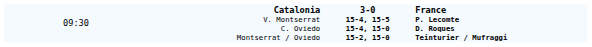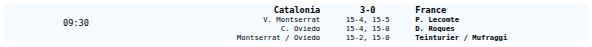(368, 29) bold -> (368, 29) normal
